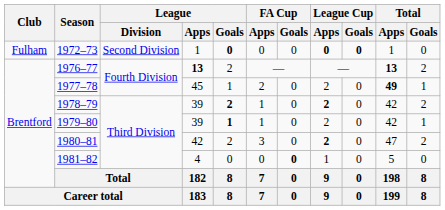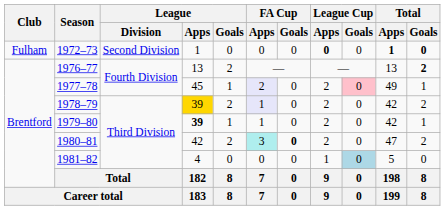(230, 50) bold -> (230, 50) normal
(359, 50) bold -> (359, 50) normal
(391, 50) normal -> (391, 50) bold
(424, 50) normal -> (424, 50) bold
(197, 68) bold -> (197, 68) normal
(391, 68) bold -> (391, 68) normal
(424, 68) normal -> (424, 68) bold
(262, 86) no background -> (262, 86) lavender background
(359, 86) no background -> (359, 86) pink background
(391, 86) bold -> (391, 86) normal
(197, 104) no background -> (197, 104) gold background
(230, 104) bold -> (230, 104) normal
(262, 104) no background -> (262, 104) lavender background
(326, 104) bold -> (326, 104) normal
(197, 123) normal -> (197, 123) bold
(230, 123) bold -> (230, 123) normal
(262, 141) no background -> (262, 141) paleturquoise background
(294, 141) normal -> (294, 141) bold
(326, 141) bold -> (326, 141) normal
(294, 159) bold -> (294, 159) normal
(359, 159) no background -> (359, 159) lightblue background
